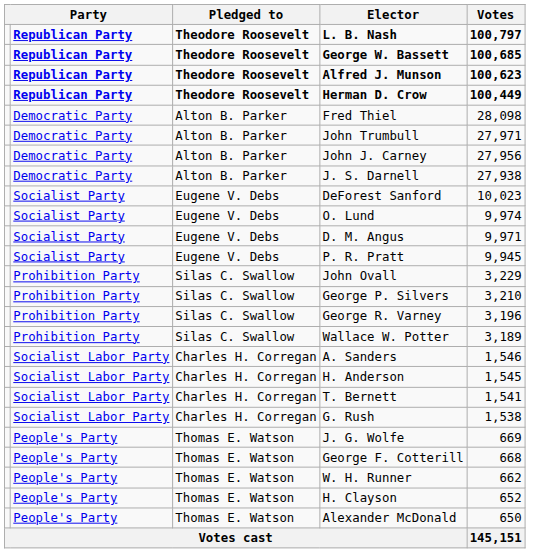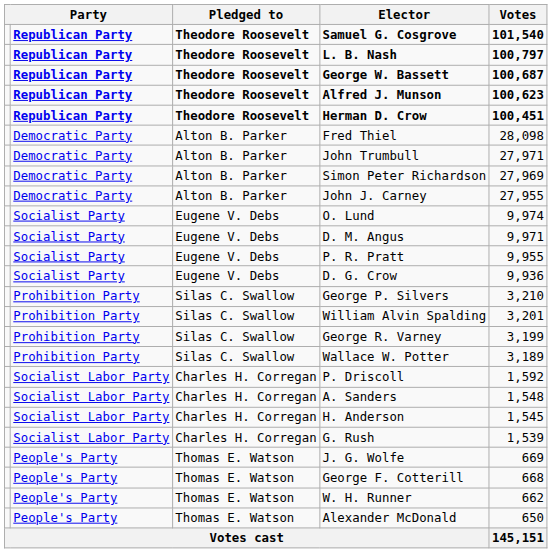+ row: (389, 35)
(496, 55) 100,685 -> (518, 75) 100,687
(496, 95) 100,449 -> (518, 115) 100,451
+ row: (404, 176)
(499, 155) 27,956 -> (522, 196) 27,955
- row: (371, 176)
- row: (382, 196)
(503, 256) 9,945 -> (525, 256) 9,955
+ row: (360, 276)
- row: (360, 276)
+ row: (404, 316)
(503, 316) 3,196 -> (525, 337) 3,199
+ row: (363, 377)
(503, 357) 1,546 -> (525, 397) 1,548
- row: (360, 397)
(503, 417) 1,538 -> (525, 437) 1,539
- row: (360, 498)
